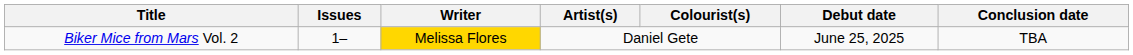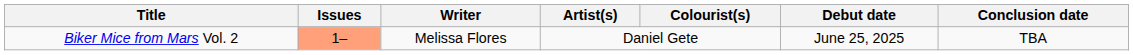(339, 38) no background -> (339, 38) lightsalmon background
(461, 38) gold background -> (461, 38) no background
